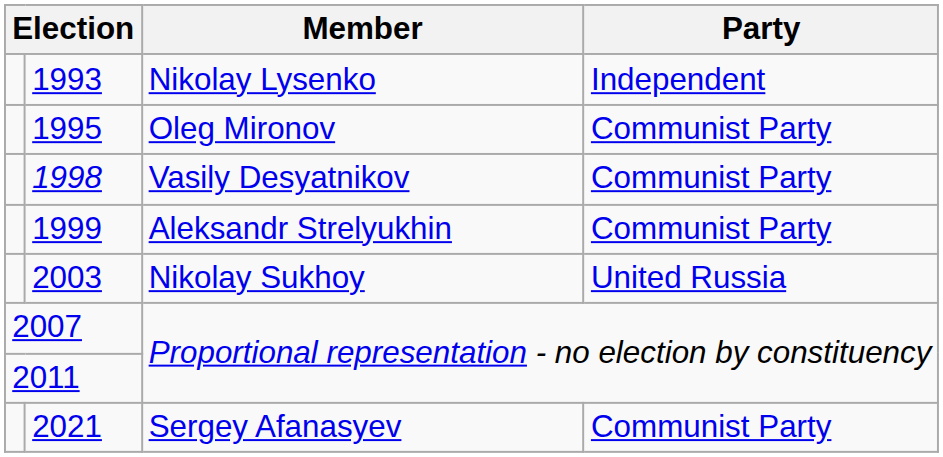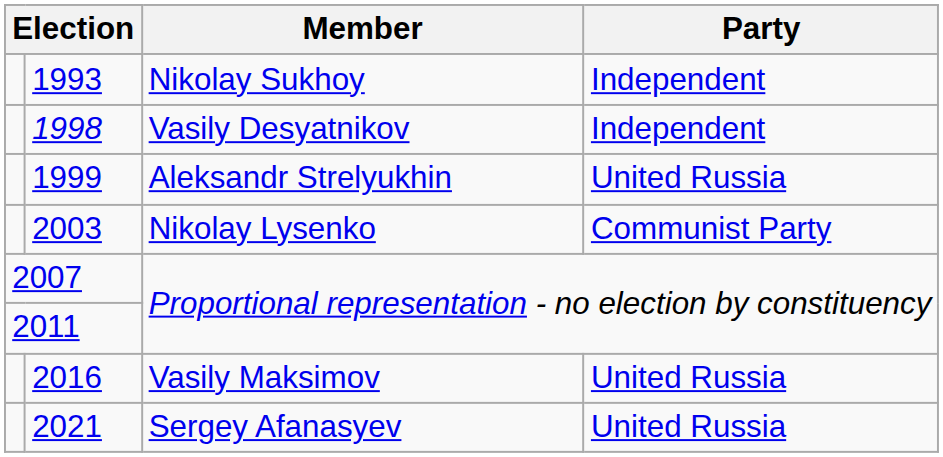(262, 79) Nikolay Lysenko -> (257, 79) Nikolay Sukhoy
- row: (67, 128)
(711, 178) Communist Party -> (678, 128) Independent
(711, 228) Communist Party -> (689, 178) United Russia
(257, 278) Nikolay Sukhoy -> (262, 228) Nikolay Lysenko
(689, 278) United Russia -> (711, 228) Communist Party
+ row: (67, 377)
(711, 427) Communist Party -> (689, 427) United Russia
